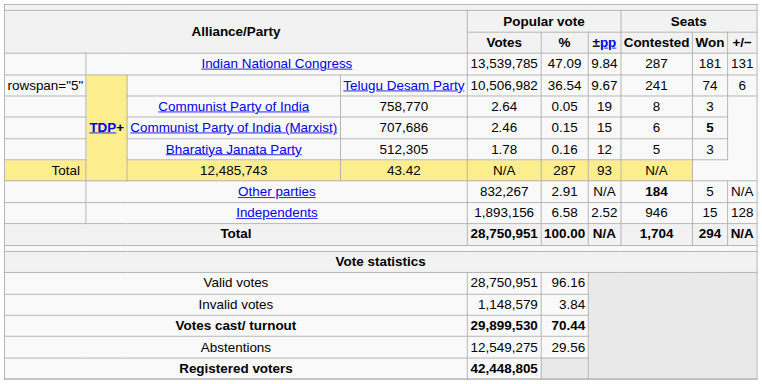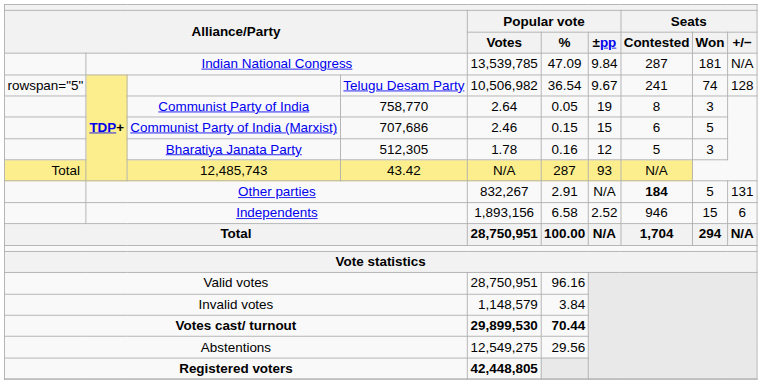(742, 63) 131 -> (742, 63) N/A
(742, 85) 6 -> (742, 85) 128
(710, 127) bold -> (710, 127) normal
(742, 191) N/A -> (742, 191) 131
(742, 213) 128 -> (742, 213) 6
